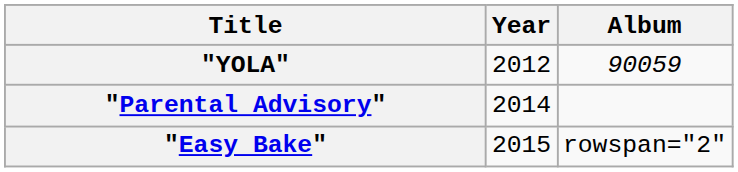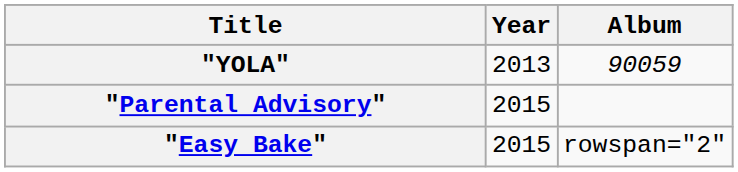(522, 65) 2012 -> (522, 65) 2013
(522, 106) 2014 -> (522, 106) 2015
